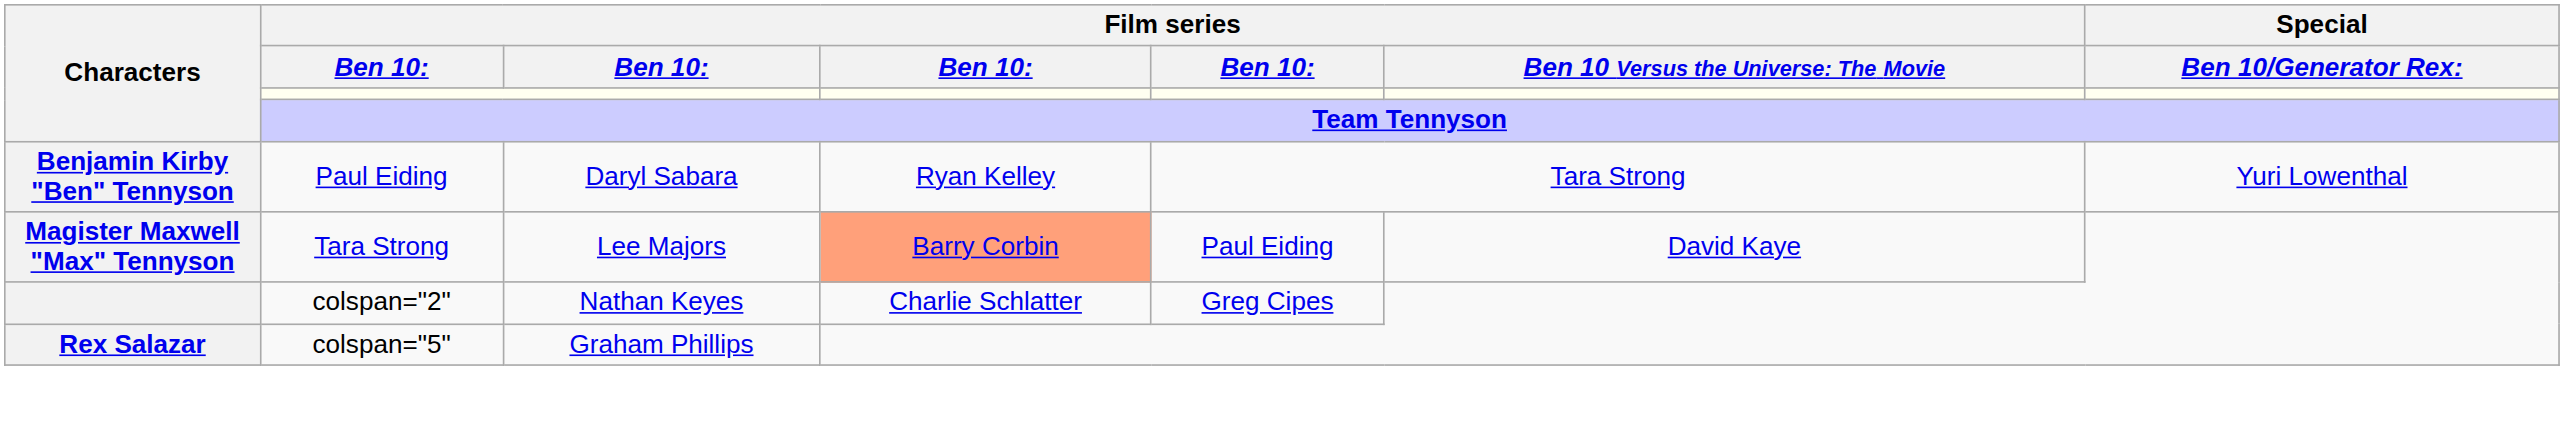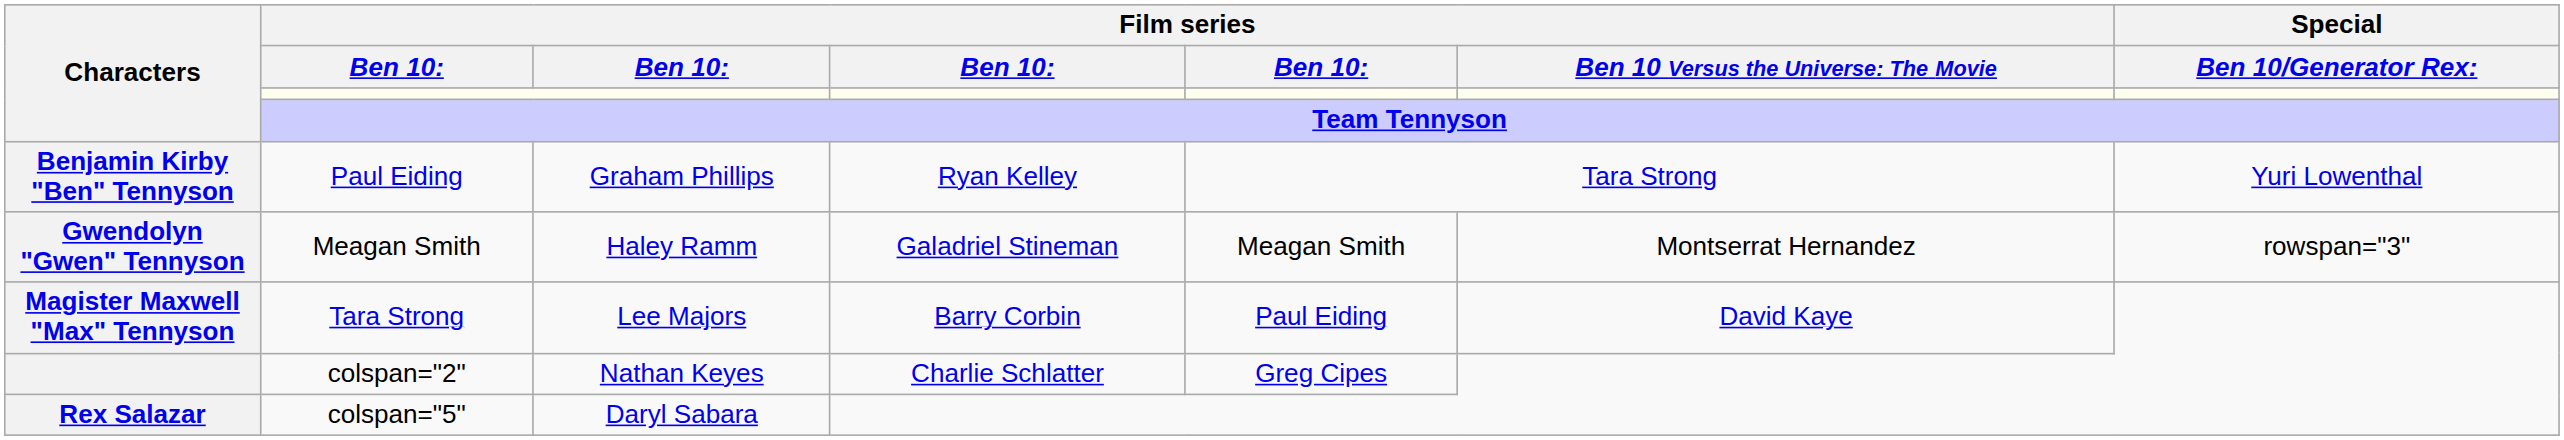(661, 175) Daryl Sabara -> (682, 175) Graham Phillips
+ row: (133, 246)
(986, 246) lightsalmon background -> (1007, 317) no background
(661, 344) Graham Phillips -> (682, 414) Daryl Sabara
